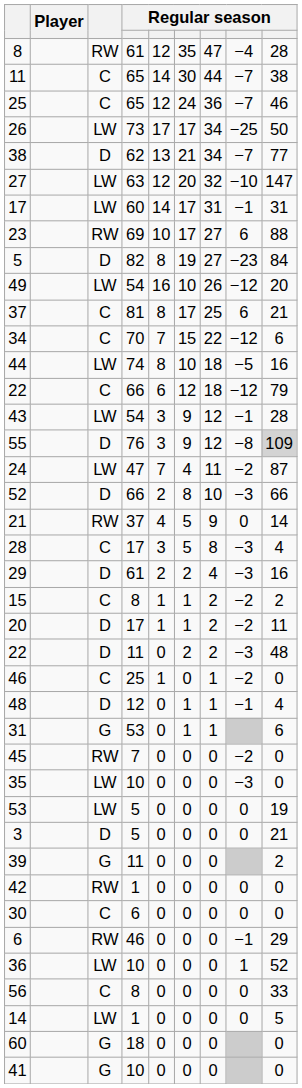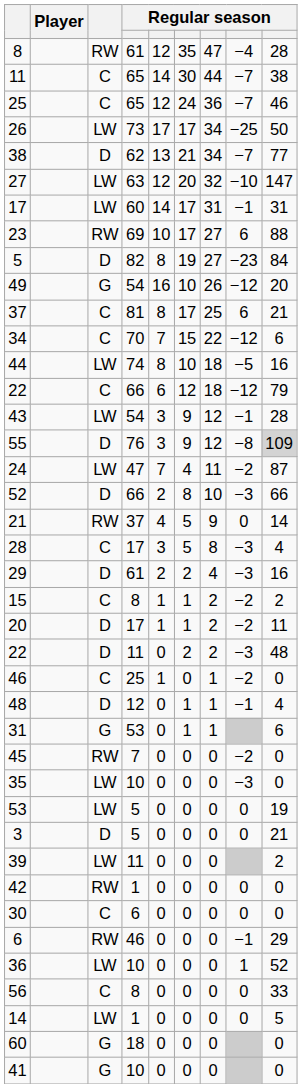(105, 286) LW -> (105, 286) G
(105, 861) G -> (105, 861) LW
